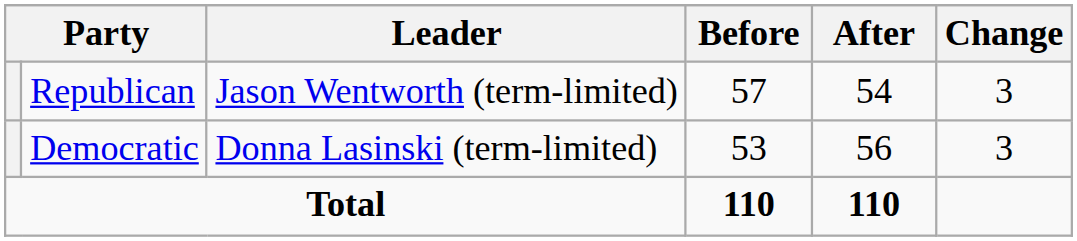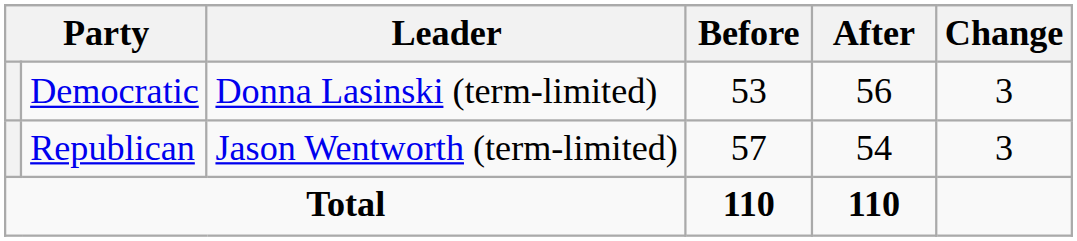rows swapped: (114, 147) <-> (112, 90)
